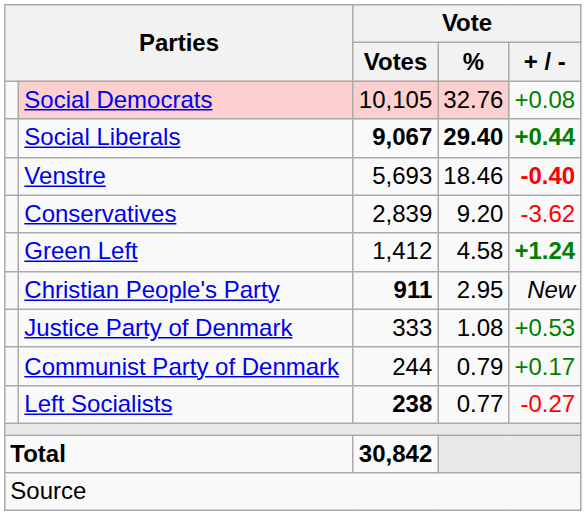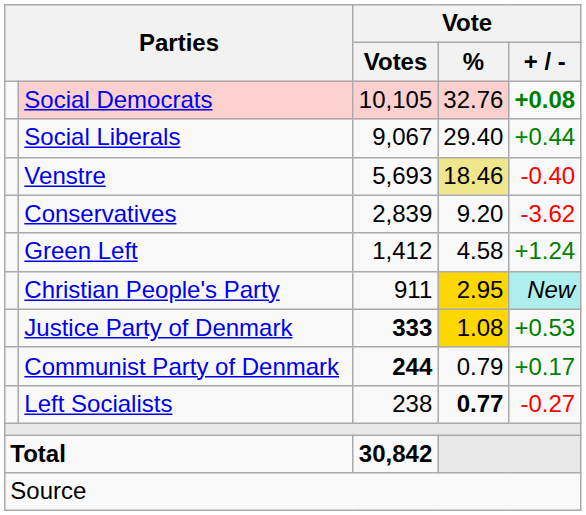(545, 99) normal -> (545, 99) bold
(402, 137) bold -> (402, 137) normal
(473, 137) bold -> (473, 137) normal
(545, 137) bold -> (545, 137) normal
(473, 175) no background -> (473, 175) khaki background
(548, 175) bold -> (548, 175) normal
(545, 251) bold -> (545, 251) normal
(413, 289) bold -> (413, 289) normal
(480, 289) no background -> (480, 289) gold background
(551, 289) no background -> (551, 289) paleturquoise background
(412, 328) normal -> (412, 328) bold
(480, 328) no background -> (480, 328) gold background
(412, 366) normal -> (412, 366) bold
(412, 404) bold -> (412, 404) normal
(480, 404) normal -> (480, 404) bold
